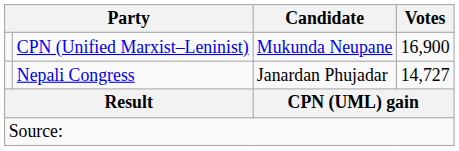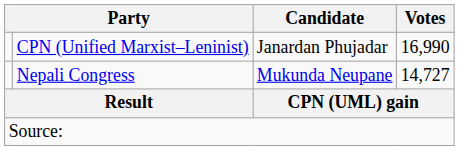(325, 46) Mukunda Neupane -> (322, 46) Janardan Phujadar
(425, 46) 16,900 -> (425, 46) 16,990
(322, 74) Janardan Phujadar -> (325, 74) Mukunda Neupane
